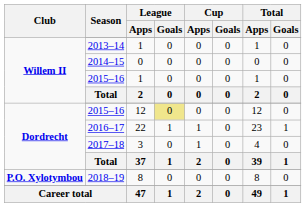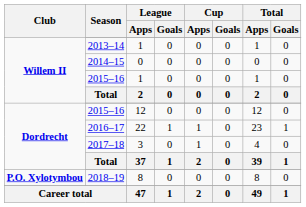(170, 111) khaki background -> (170, 111) no background
